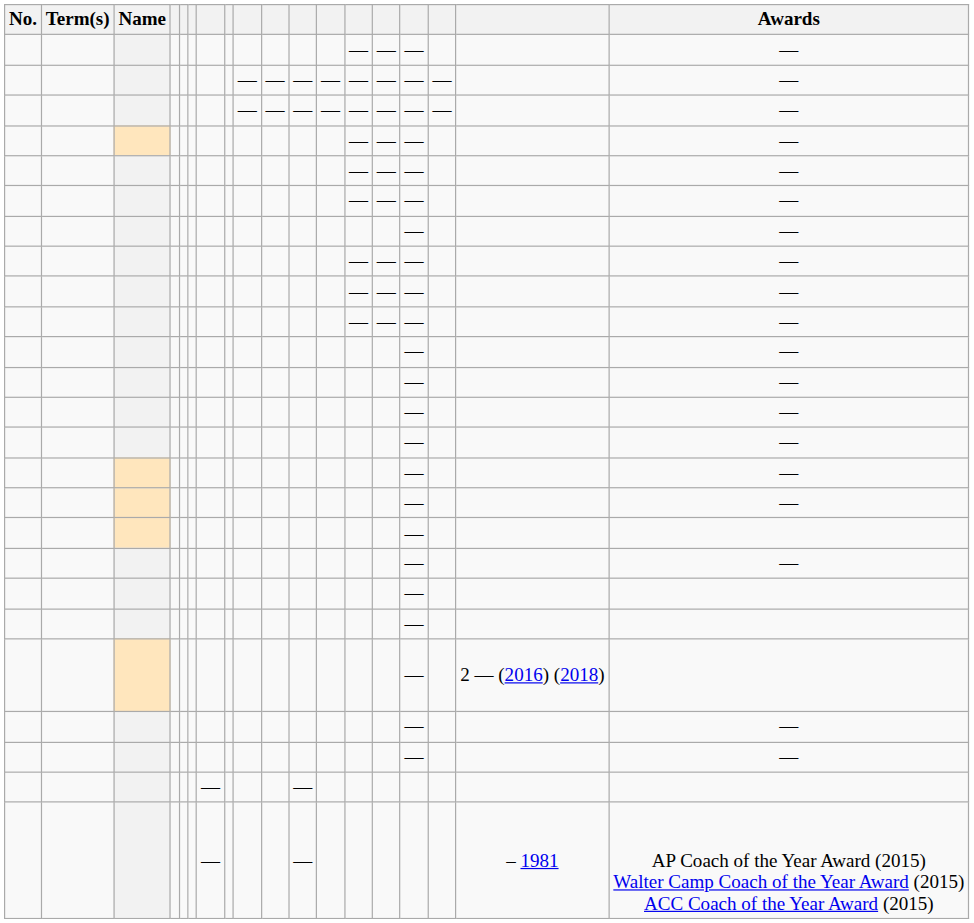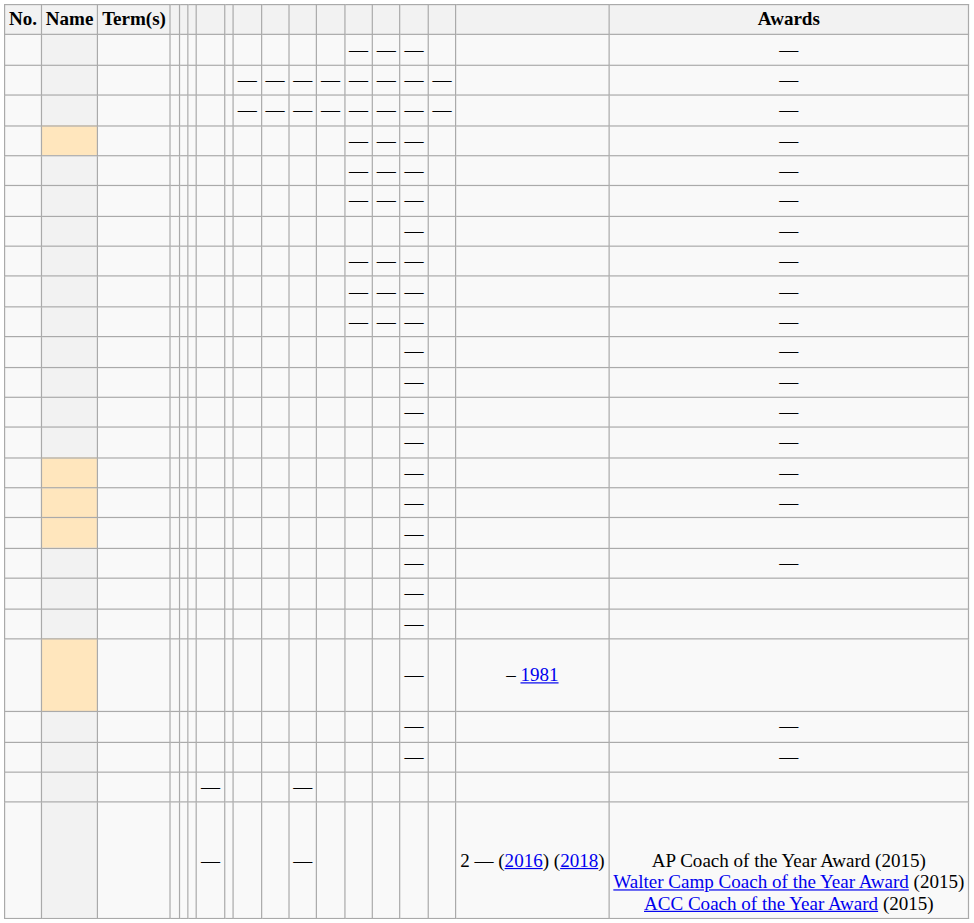columns swapped: (142, 19) <-> (78, 19)
(532, 675) 2 — (2016) (2018) -> (532, 675) – 1981
(532, 860) – 1981 -> (532, 860) 2 — (2016) (2018)
